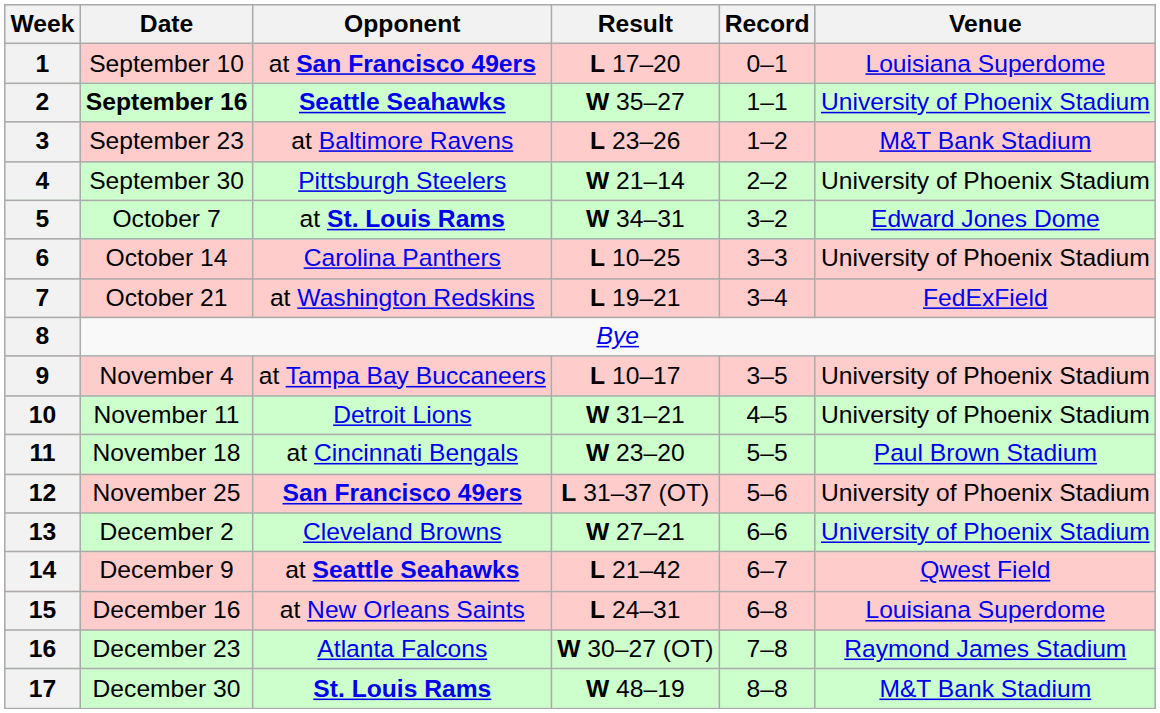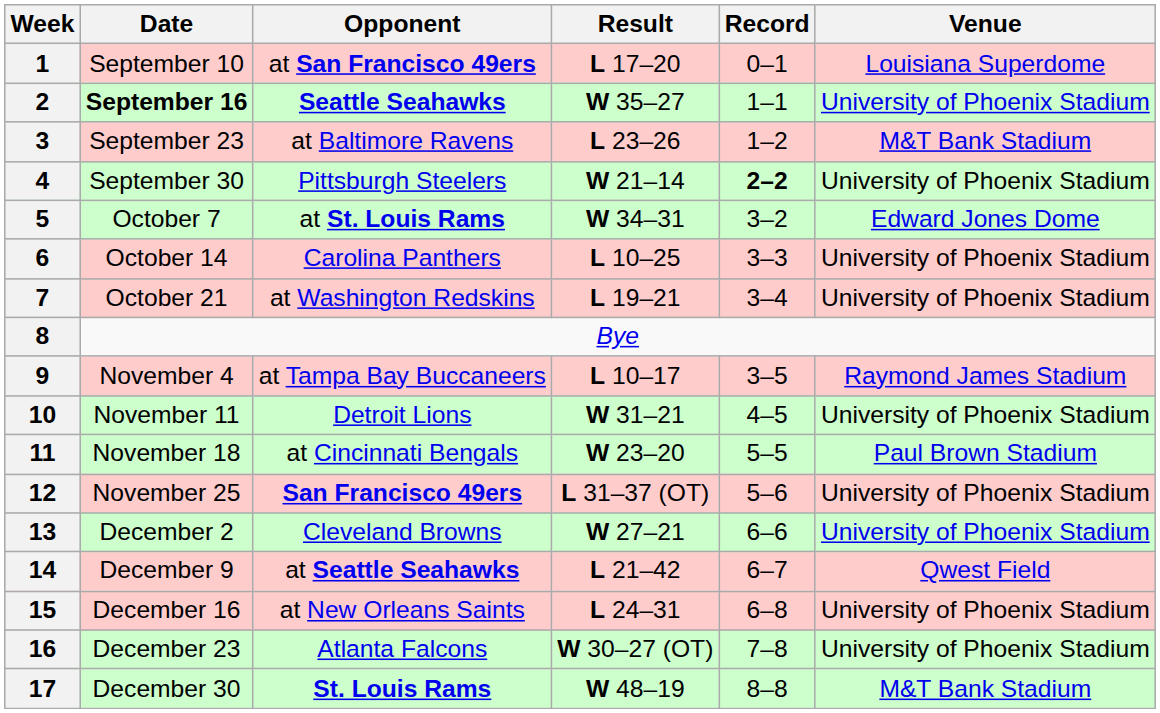(767, 180) normal -> (767, 180) bold
(985, 297) FedExField -> (985, 297) University of Phoenix Stadium
(985, 375) University of Phoenix Stadium -> (985, 375) Raymond James Stadium
(985, 610) Louisiana Superdome -> (985, 610) University of Phoenix Stadium
(985, 649) Raymond James Stadium -> (985, 649) University of Phoenix Stadium
